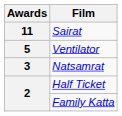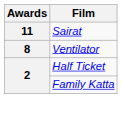(27, 49) 5 -> (27, 49) 8
- row: (78, 66)
